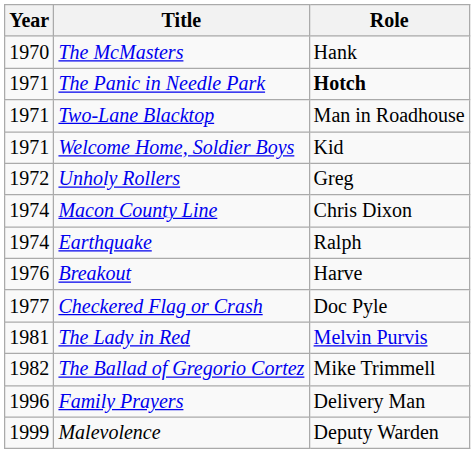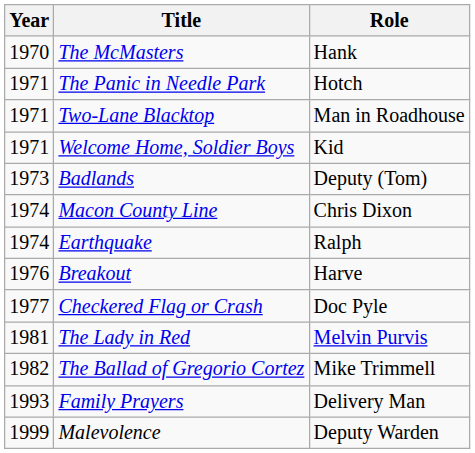(340, 83) bold -> (338, 83) normal
- row: (119, 178)
+ row: (96, 178)
(29, 400) 1996 -> (29, 400) 1993
